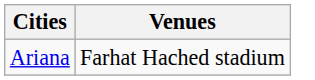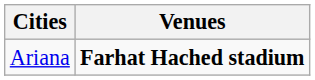(182, 57) normal -> (192, 57) bold
